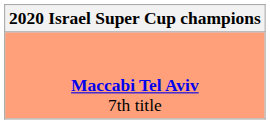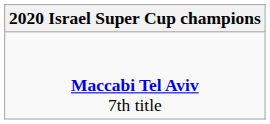(135, 95) lightsalmon background -> (135, 95) no background
